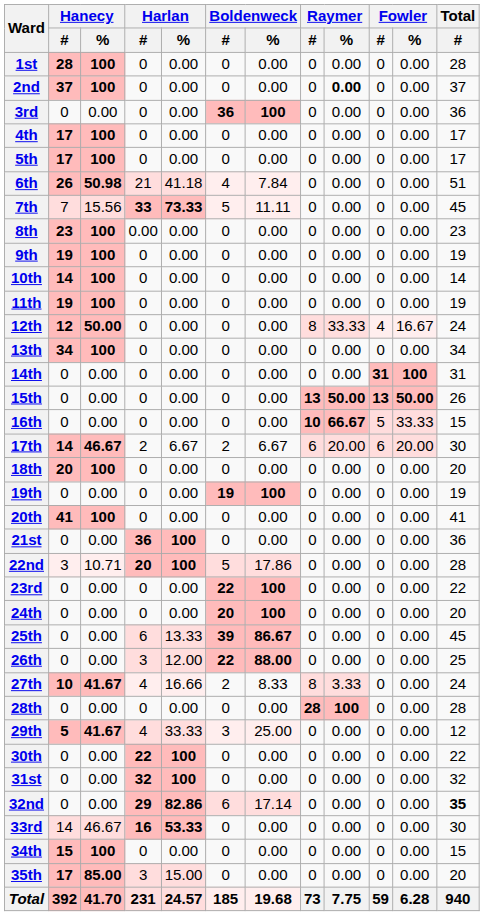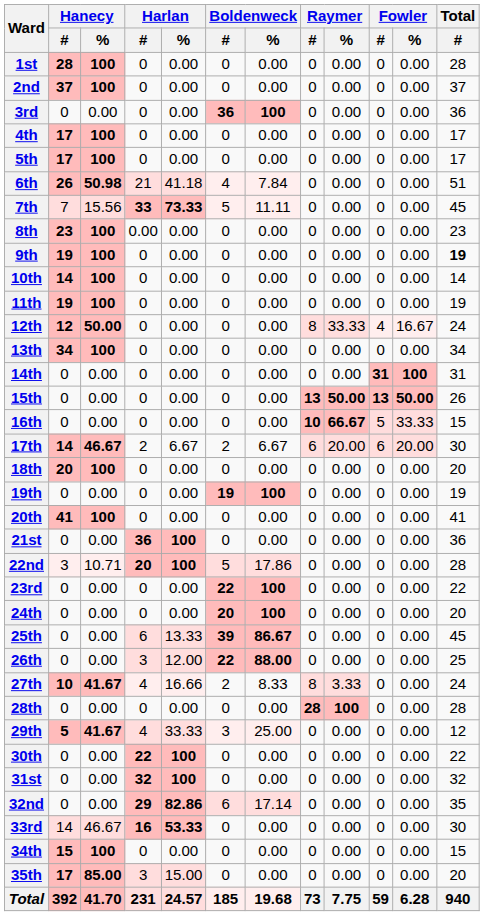(346, 87) bold -> (346, 87) normal
(458, 254) normal -> (458, 254) bold
(458, 803) bold -> (458, 803) normal
